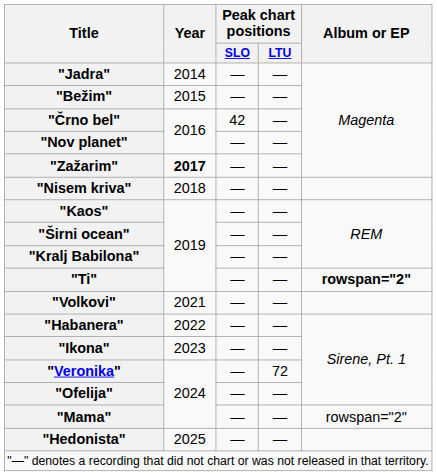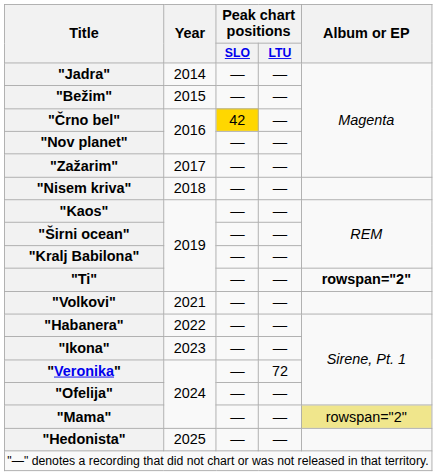(237, 119) no background -> (237, 119) gold background
(190, 165) bold -> (190, 165) normal
(366, 416) no background -> (366, 416) khaki background
